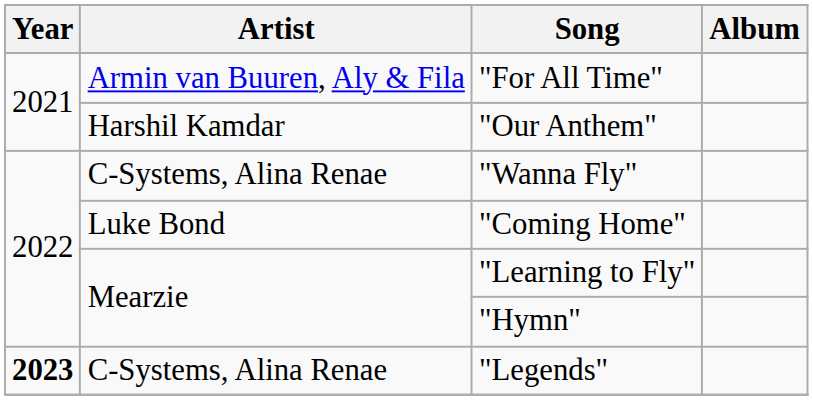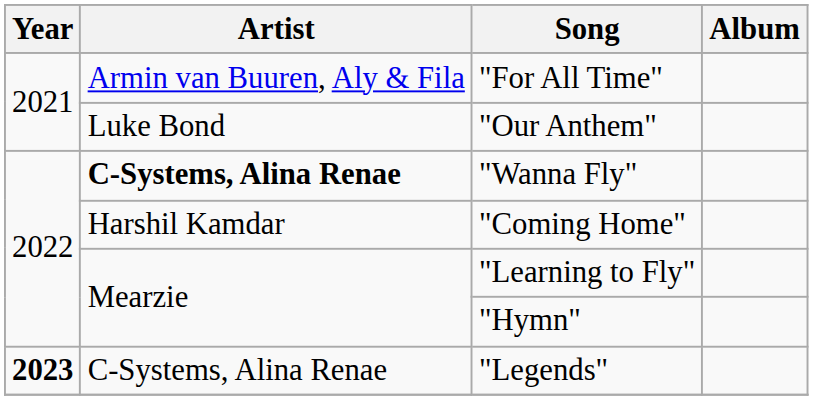(186, 126) Harshil Kamdar -> (156, 126) Luke Bond
(237, 175) normal -> (244, 175) bold
(156, 223) Luke Bond -> (186, 223) Harshil Kamdar
